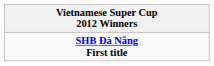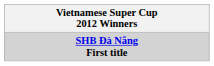(107, 46) no background -> (107, 46) lightgrey background
